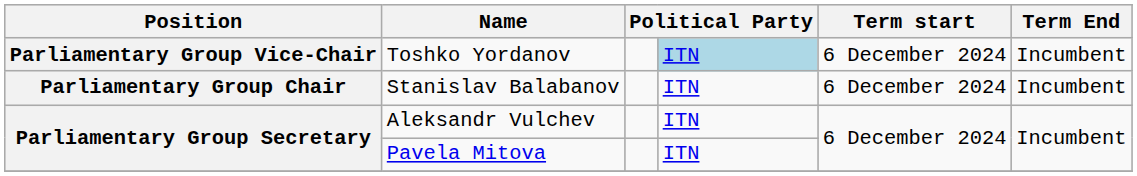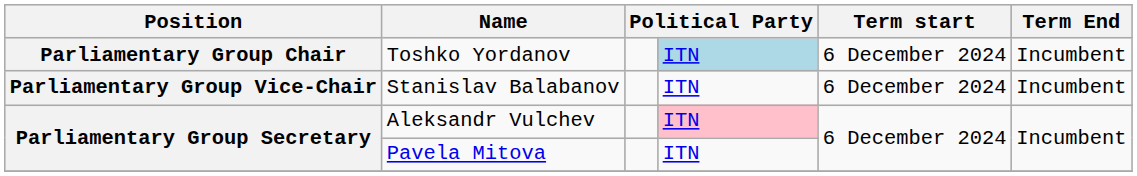(193, 55) Parliamentary Group Vice-Chair -> (193, 55) Parliamentary Group Chair
(193, 88) Parliamentary Group Chair -> (193, 88) Parliamentary Group Vice-Chair
(681, 121) no background -> (681, 121) pink background
